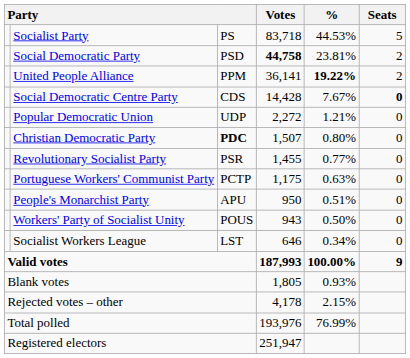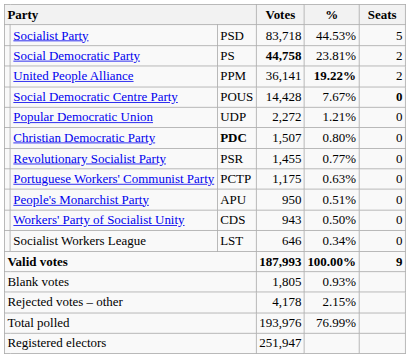(227, 35) PS -> (232, 35) PSD
(232, 55) PSD -> (227, 55) PS
(233, 96) CDS -> (237, 96) POUS
(237, 220) POUS -> (233, 220) CDS
